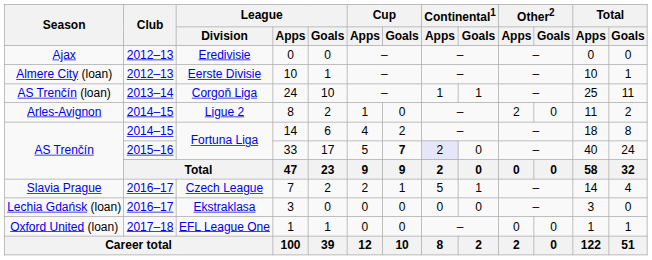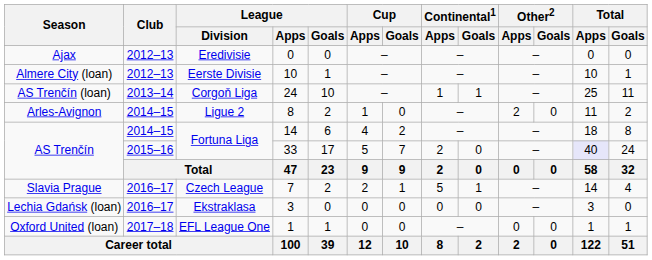(402, 150) bold -> (402, 150) normal
(440, 150) lavender background -> (440, 150) no background
(591, 150) no background -> (591, 150) lavender background
